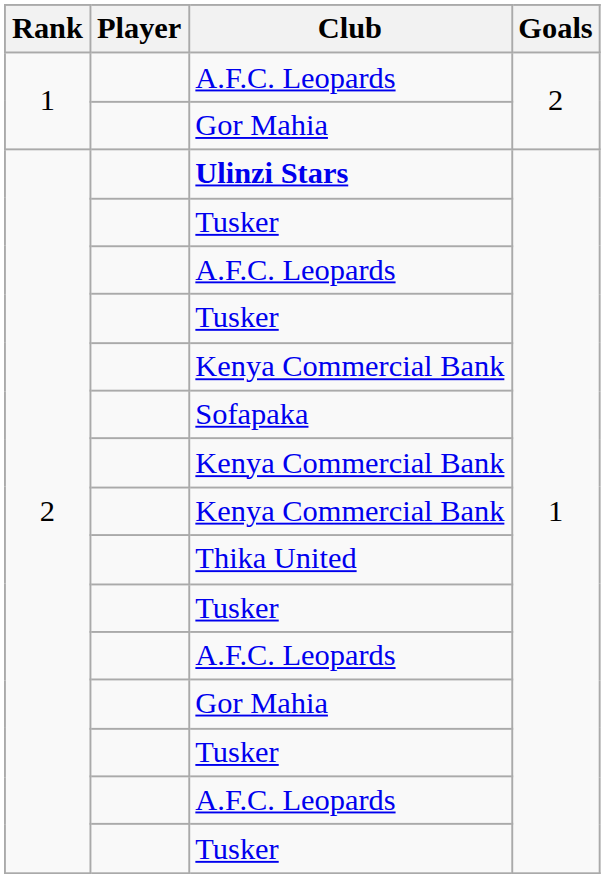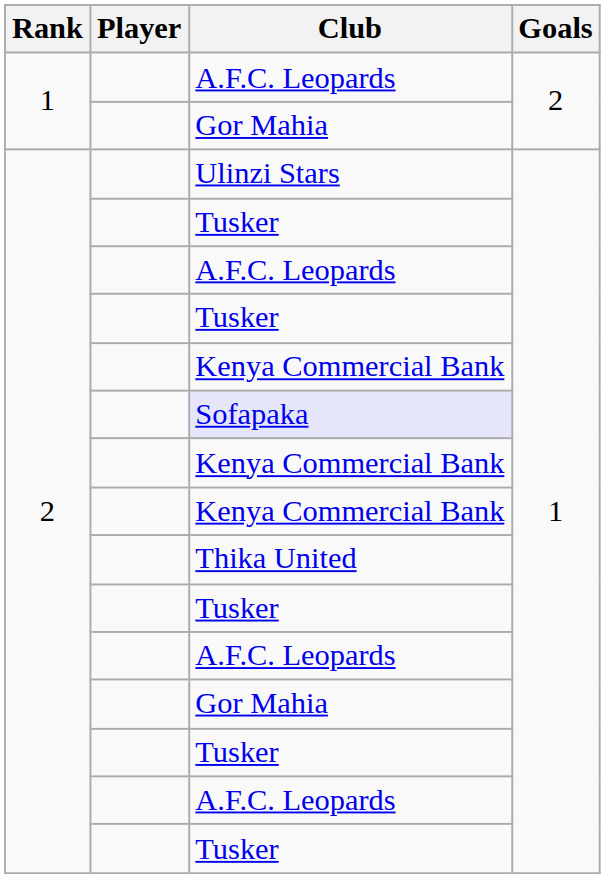(272, 173) bold -> (268, 173) normal
(252, 414) no background -> (252, 414) lavender background
